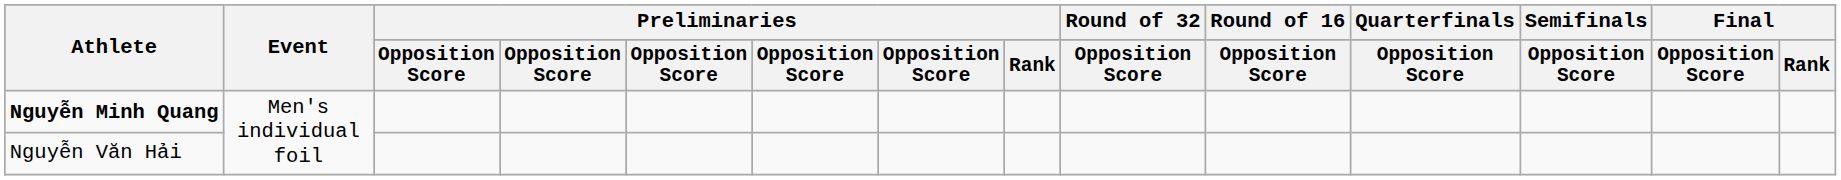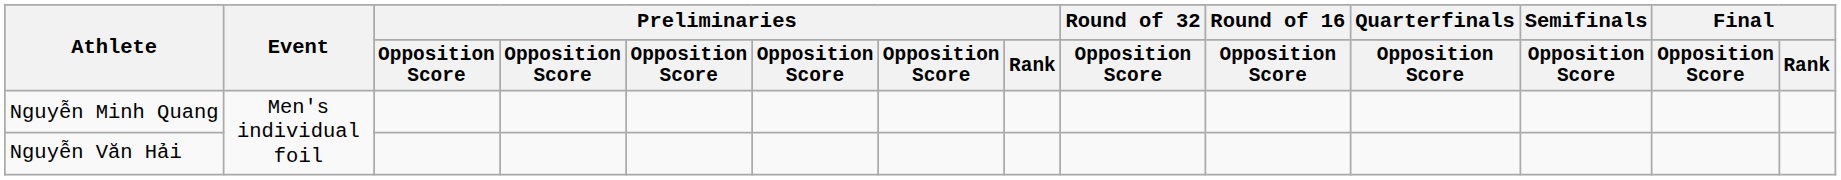(114, 111) bold -> (114, 111) normal
